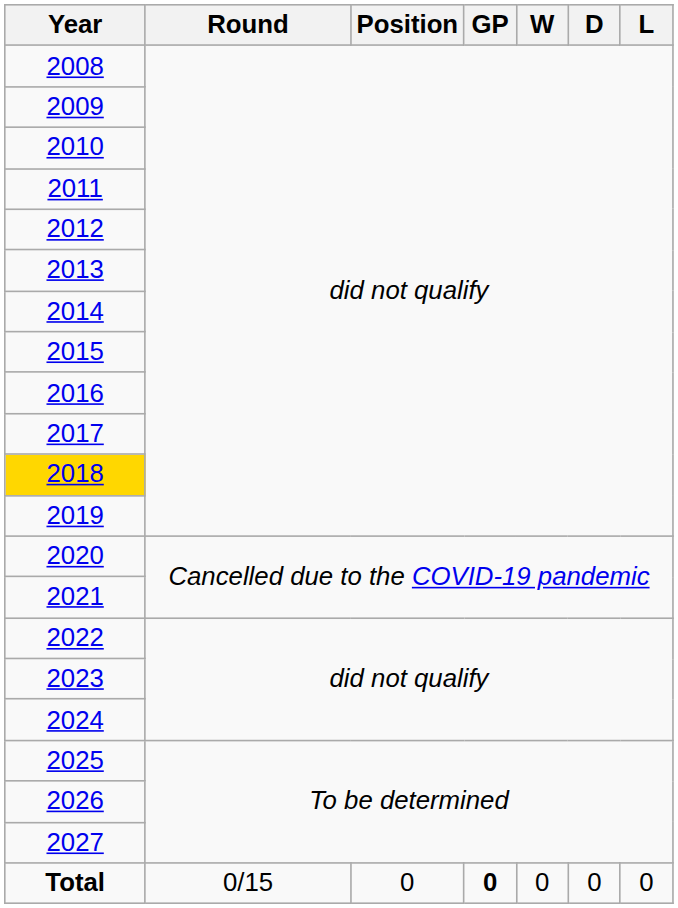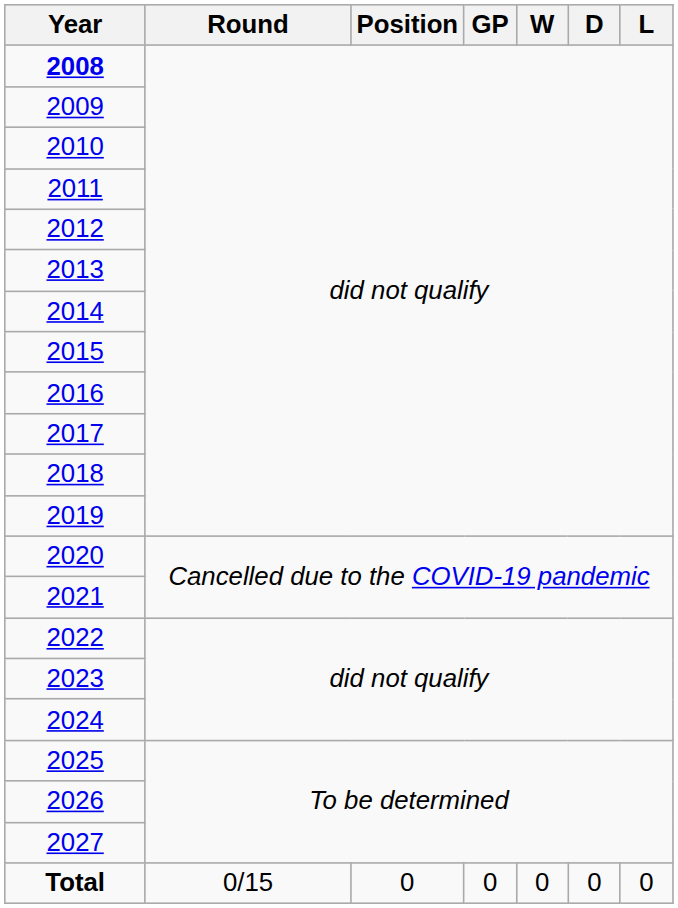(75, 65) normal -> (75, 65) bold
(75, 474) gold background -> (75, 474) no background
(490, 882) bold -> (490, 882) normal
